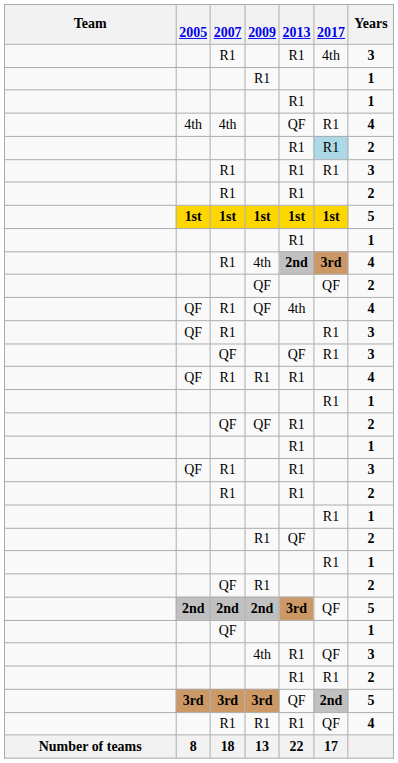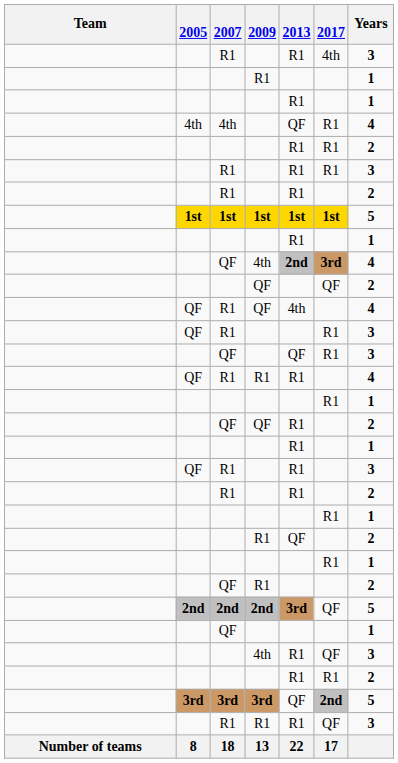(331, 148) lightblue background -> (331, 148) no background
(228, 263) R1 -> (228, 263) QF
(371, 724) 4 -> (371, 724) 3
